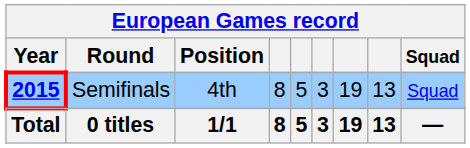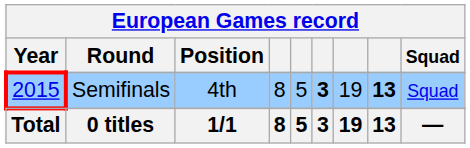(36, 90) bold -> (36, 90) normal
(323, 90) normal -> (323, 90) bold
(384, 90) normal -> (384, 90) bold
